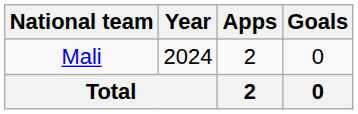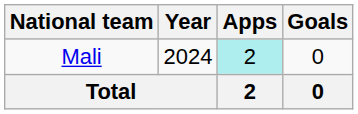(250, 56) no background -> (250, 56) paleturquoise background
